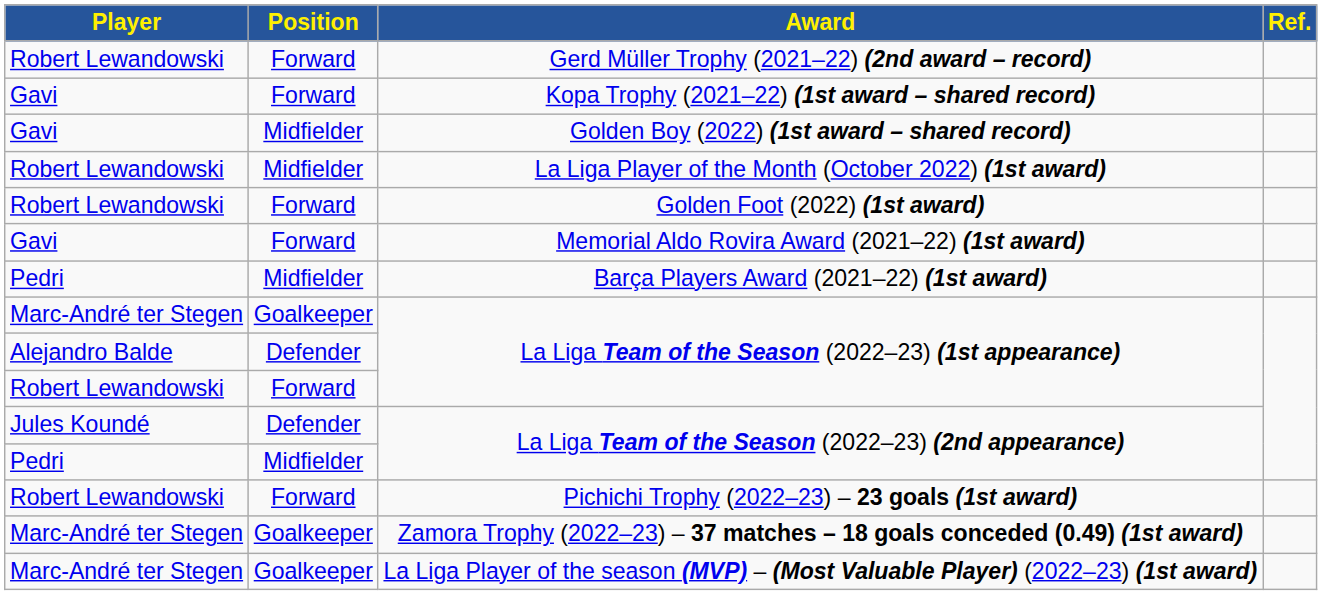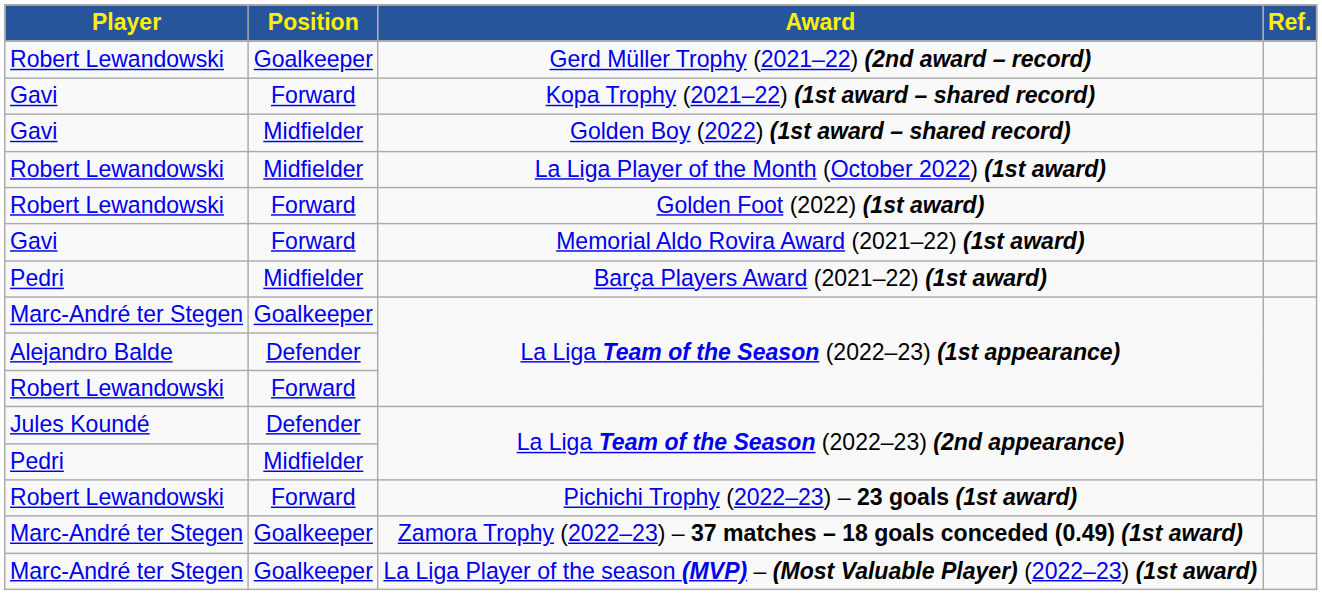(313, 59) Forward -> (313, 59) Goalkeeper
